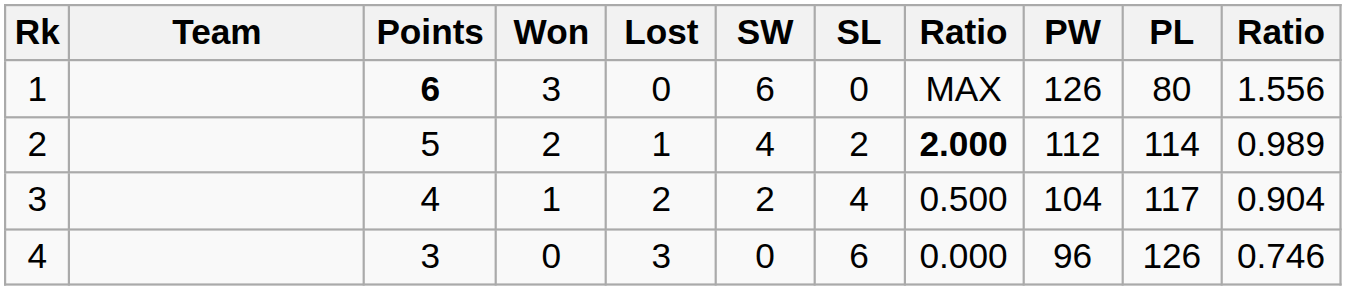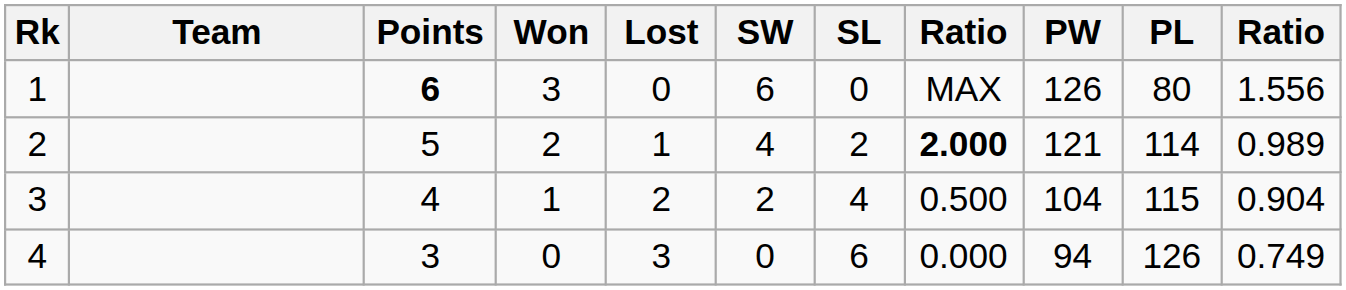(1073, 144) 112 -> (1073, 144) 121
(1172, 199) 117 -> (1172, 199) 115
(1073, 255) 96 -> (1073, 255) 94
(1281, 255) 0.746 -> (1281, 255) 0.749
